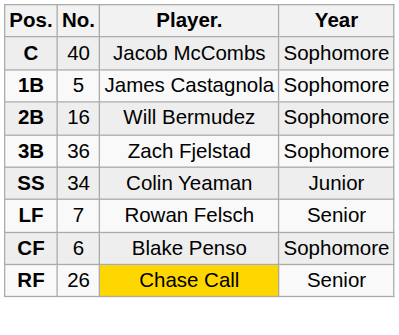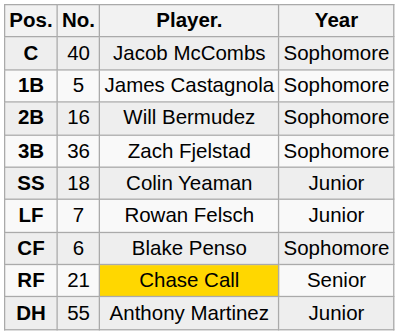(79, 183) 34 -> (79, 183) 18
(336, 215) Senior -> (336, 215) Junior
(79, 280) 26 -> (79, 280) 21
+ row: (31, 313)
